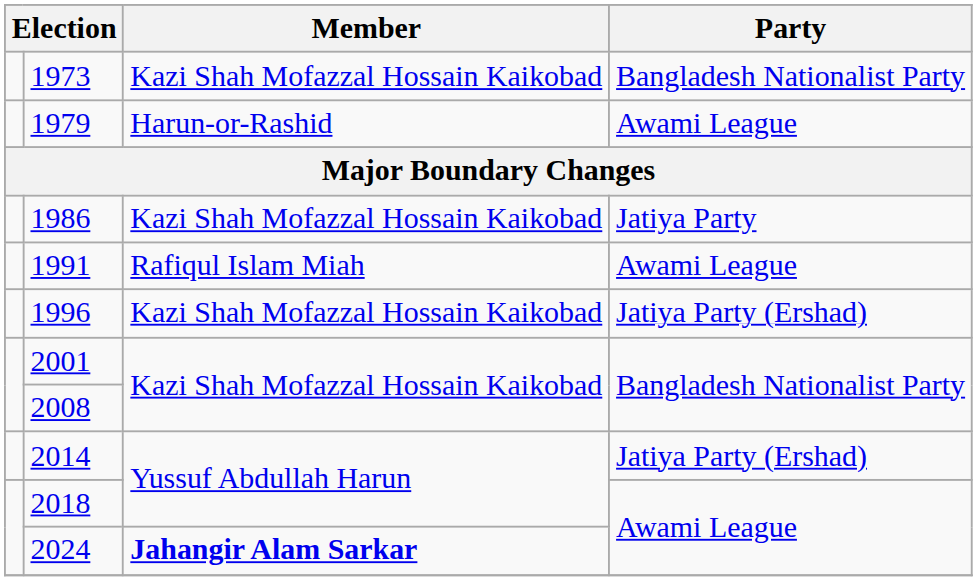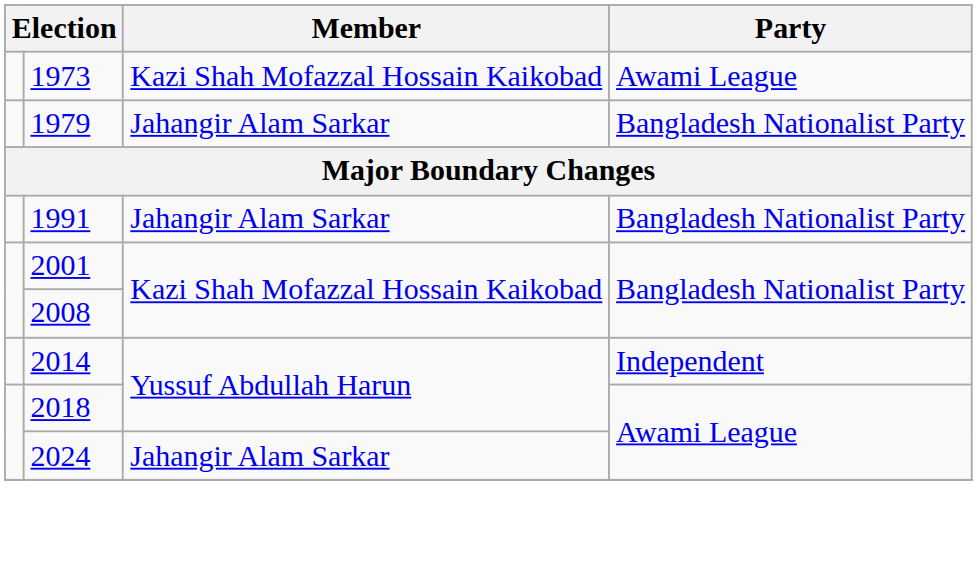(791, 75) Bangladesh Nationalist Party -> (707, 75) Awami League
(231, 123) Harun-or-Rashid -> (260, 123) Jahangir Alam Sarkar
(707, 123) Awami League -> (791, 123) Bangladesh Nationalist Party
- row: (60, 218)
(248, 265) Rafiqul Islam Miah -> (260, 218) Jahangir Alam Sarkar
(707, 265) Awami League -> (791, 218) Bangladesh Nationalist Party
- row: (60, 312)
(742, 455) Jatiya Party (Ershad) -> (690, 360) Independent
(274, 550) bold -> (260, 455) normal
